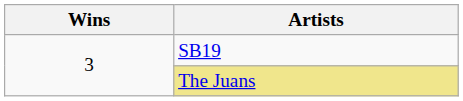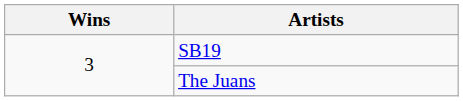(217, 80) khaki background -> (217, 80) no background
